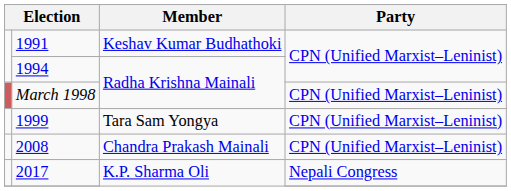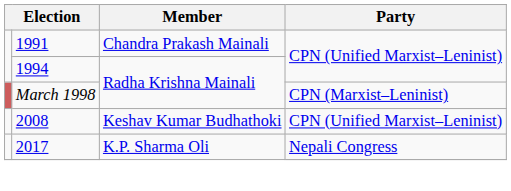(192, 43) Keshav Kumar Budhathoki -> (186, 43) Chandra Prakash Mainali
(396, 95) CPN (Unified Marxist–Leninist) -> (369, 95) CPN (Marxist–Leninist)
- row: (32, 120)
(186, 146) Chandra Prakash Mainali -> (192, 120) Keshav Kumar Budhathoki
